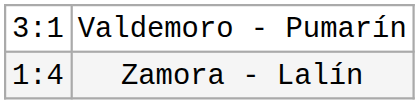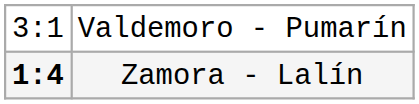(38, 76) normal -> (38, 76) bold
